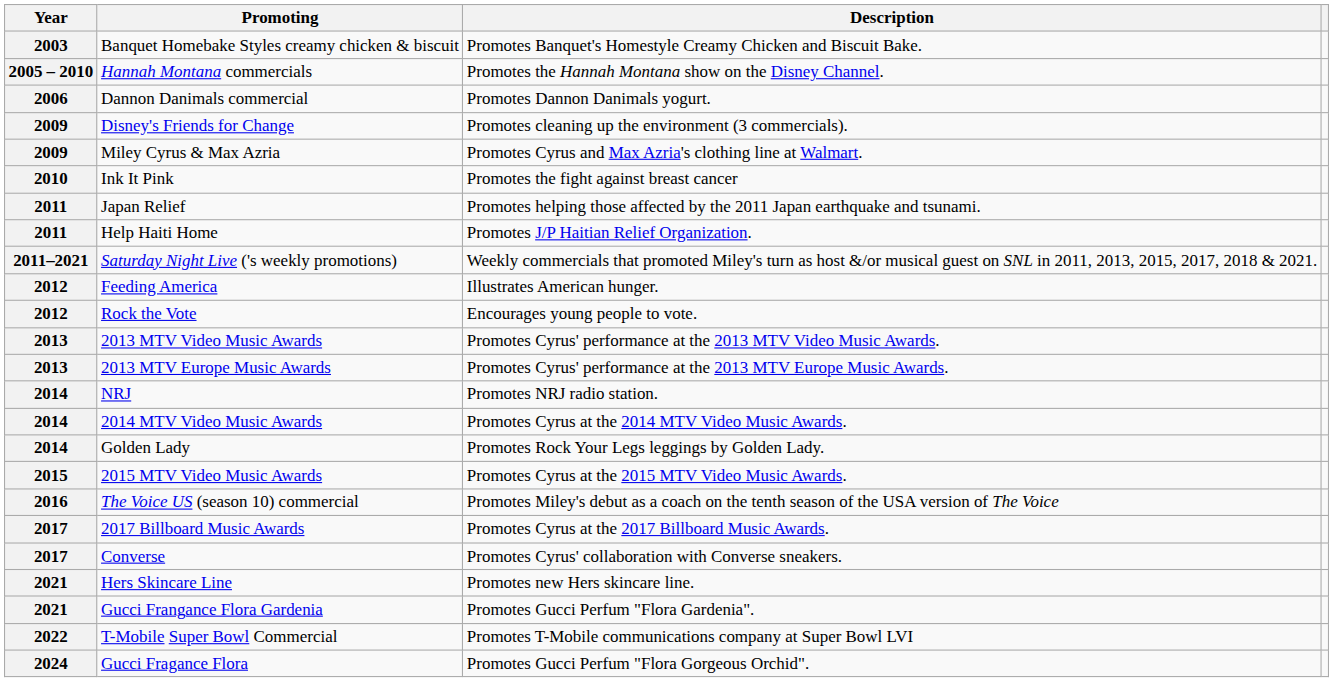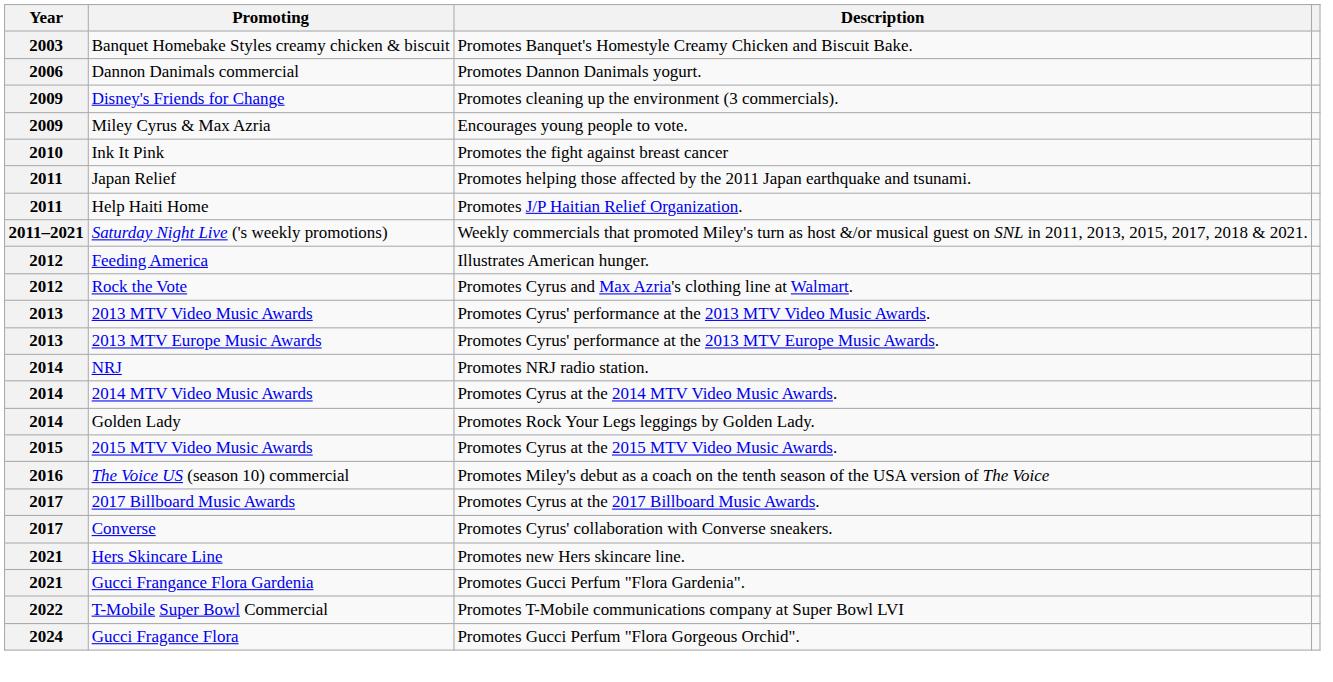- row: (207, 71)
(665, 152) Promotes Cyrus and Max Azria's clothing line at Walmart. -> (573, 125) Encourages young people to vote.
(582, 313) Encourages young people to vote. -> (655, 286) Promotes Cyrus and Max Azria's clothing line at Walmart.
